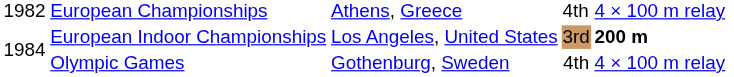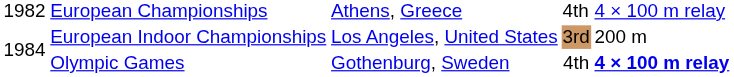(621, 37) bold -> (621, 37) normal
(660, 62) normal -> (662, 62) bold
